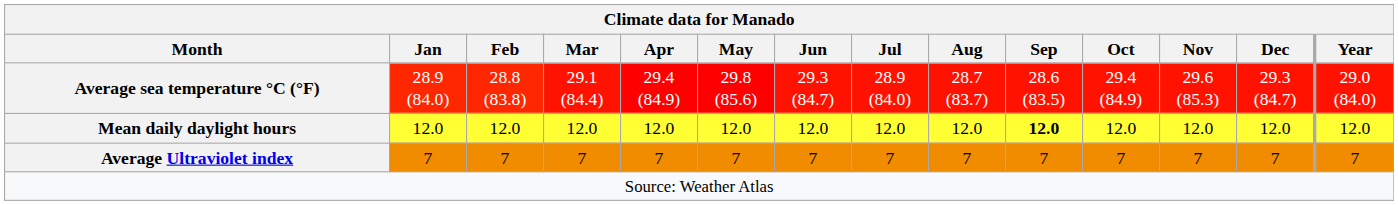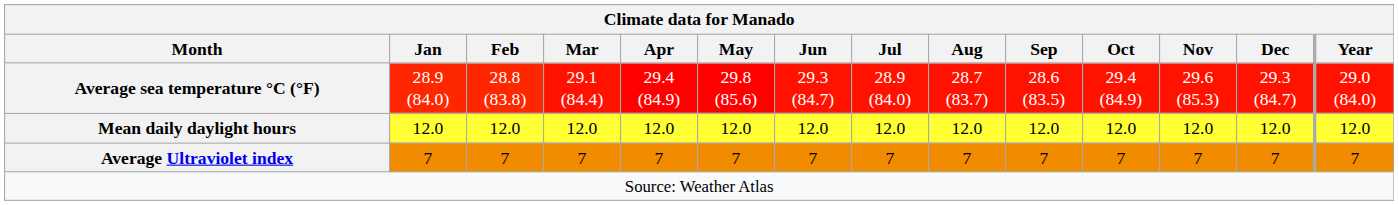(1044, 128) bold -> (1044, 128) normal
